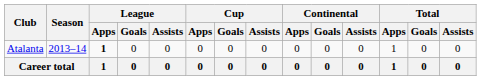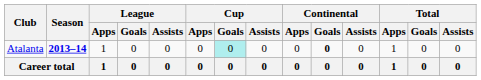(67, 49) normal -> (67, 49) bold
(103, 49) bold -> (103, 49) normal
(230, 49) no background -> (230, 49) paleturquoise background
(327, 49) normal -> (327, 49) bold
